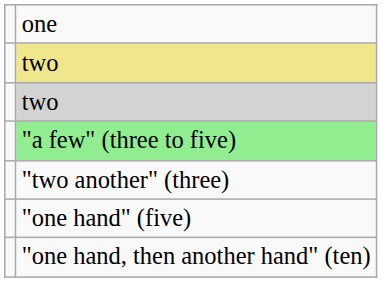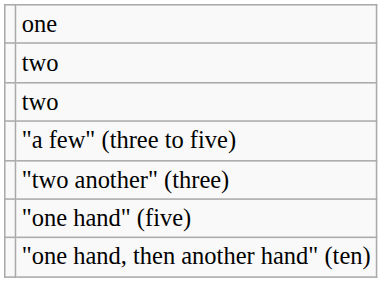(40, 62) khaki background -> (40, 62) no background
(40, 101) lightgrey background -> (40, 101) no background
(129, 140) lightgreen background -> (129, 140) no background
